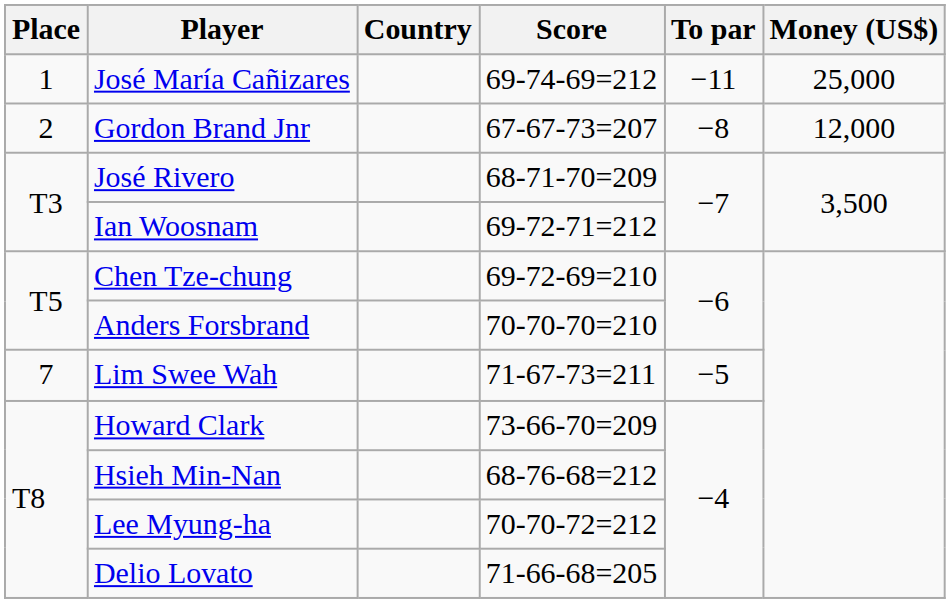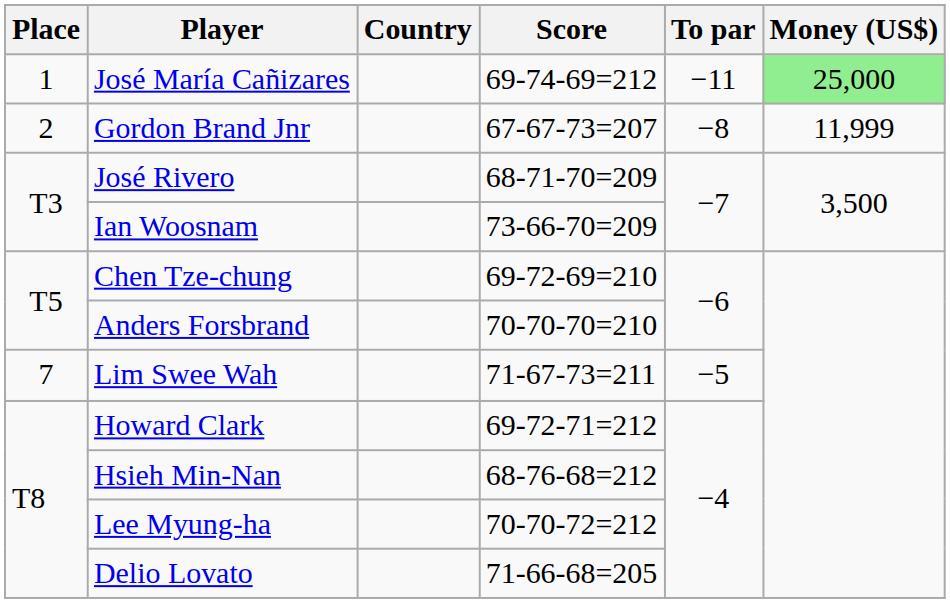(854, 78) no background -> (854, 78) lightgreen background
(854, 128) 12,000 -> (854, 128) 11,999
(571, 226) 69-72-71=212 -> (571, 226) 73-66-70=209
(571, 424) 73-66-70=209 -> (571, 424) 69-72-71=212
